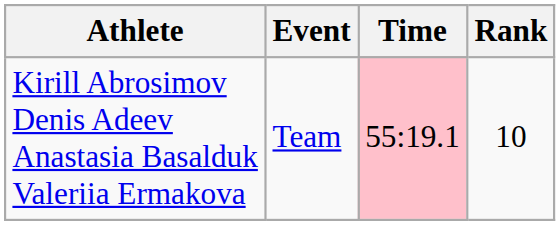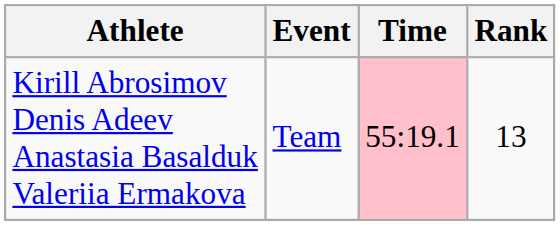(511, 137) 10 -> (511, 137) 13
